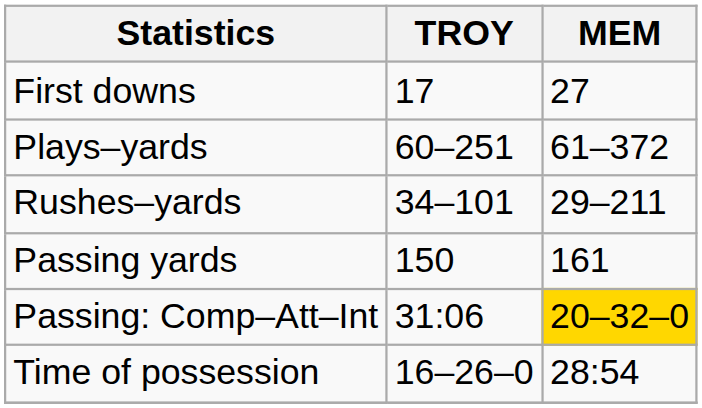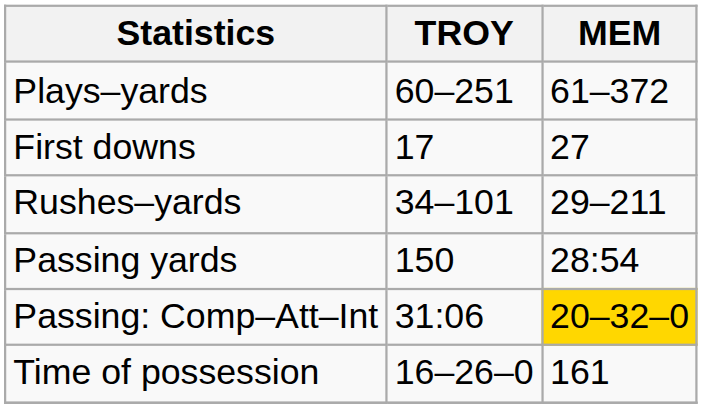rows swapped: (105, 90) <-> (111, 146)
(580, 259) 161 -> (595, 259) 28:54
(595, 372) 28:54 -> (580, 372) 161
